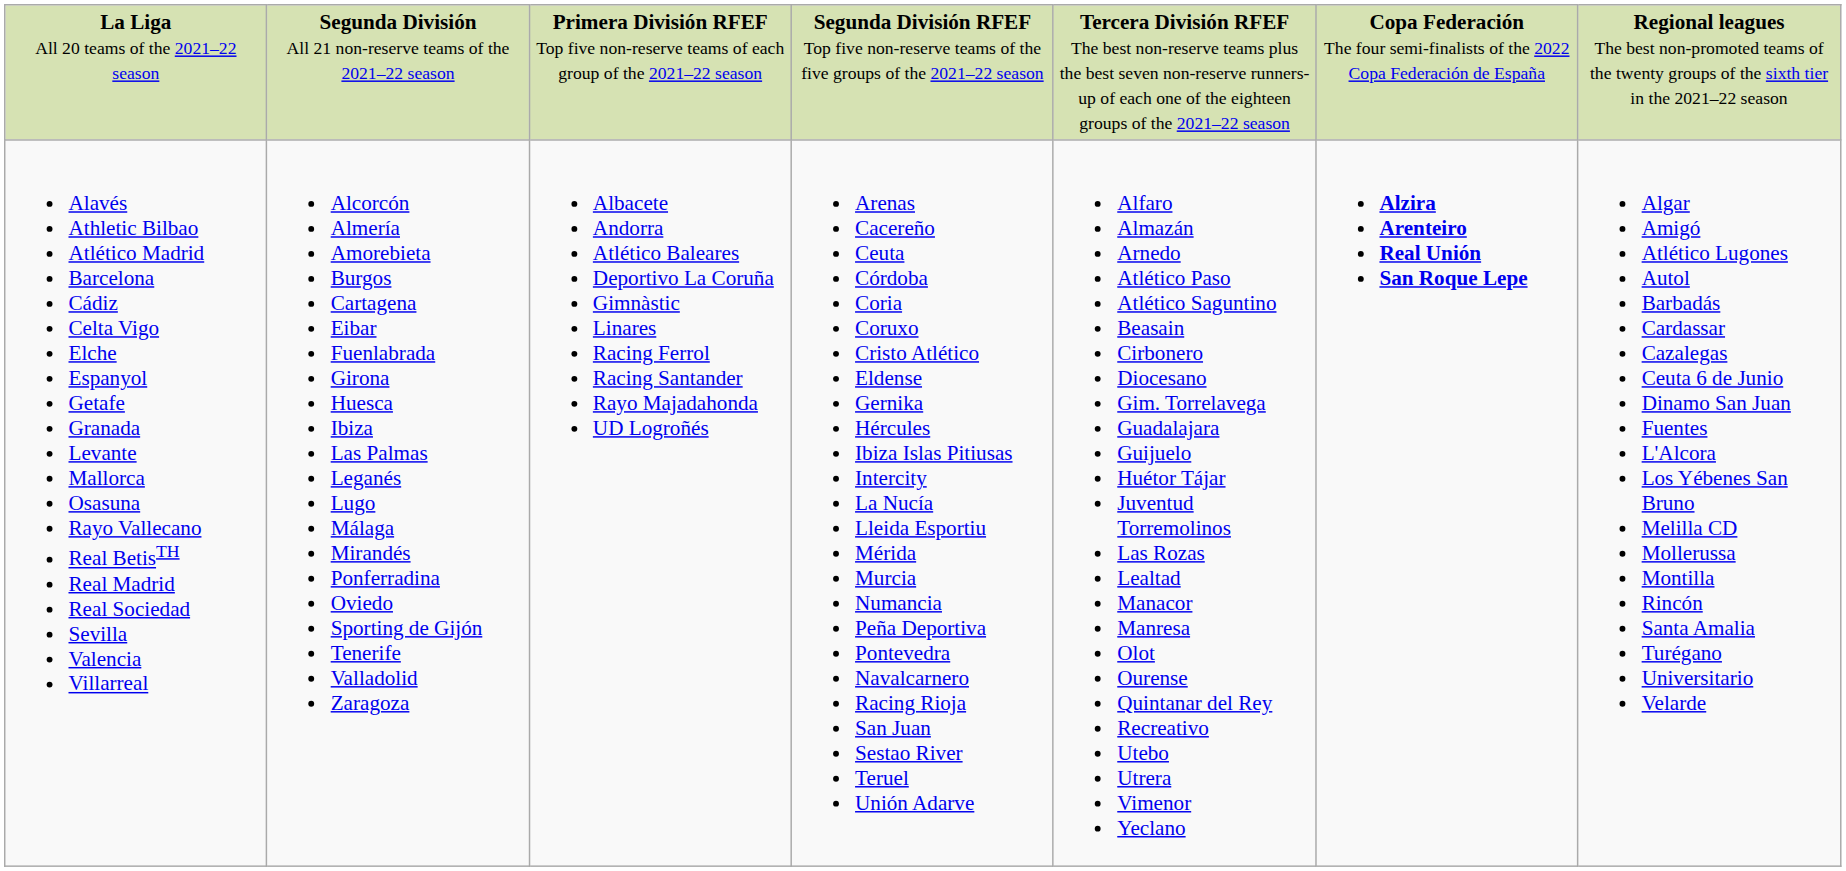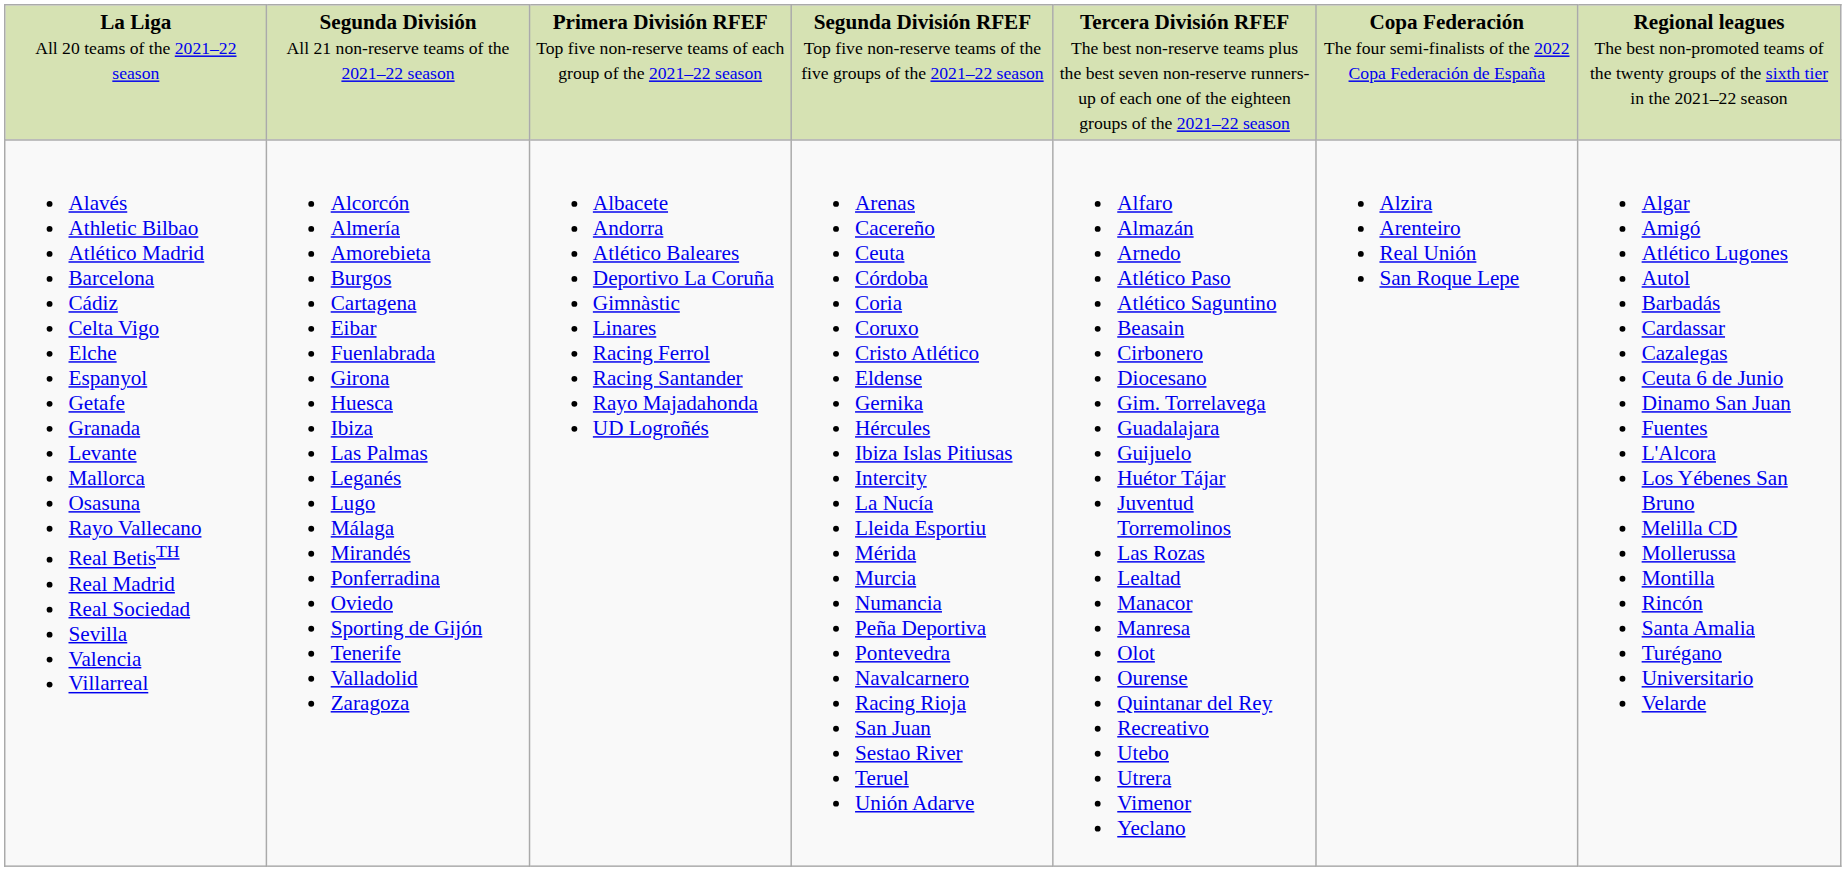(1447, 241) bold -> (1447, 241) normal
